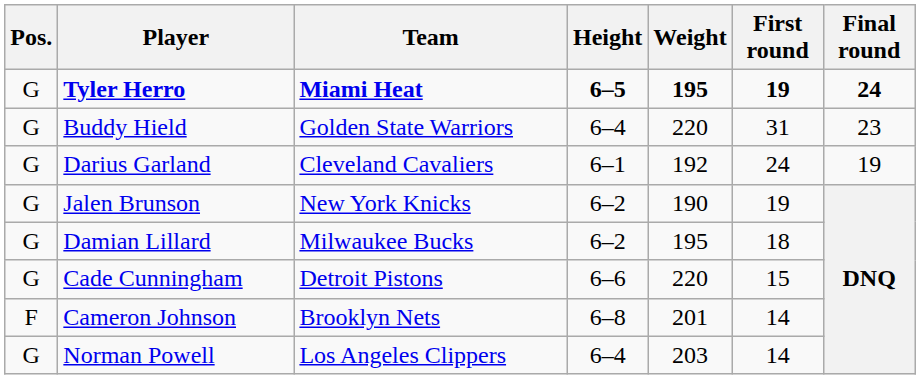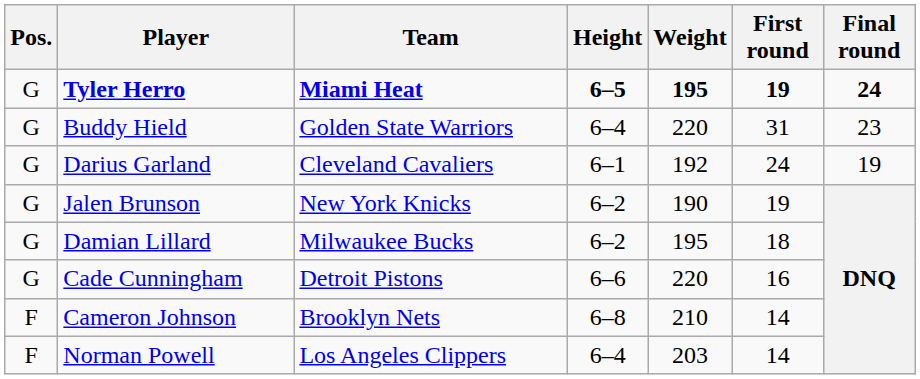(778, 278) 15 -> (778, 278) 16
(690, 316) 201 -> (690, 316) 210
(31, 355) G -> (31, 355) F
